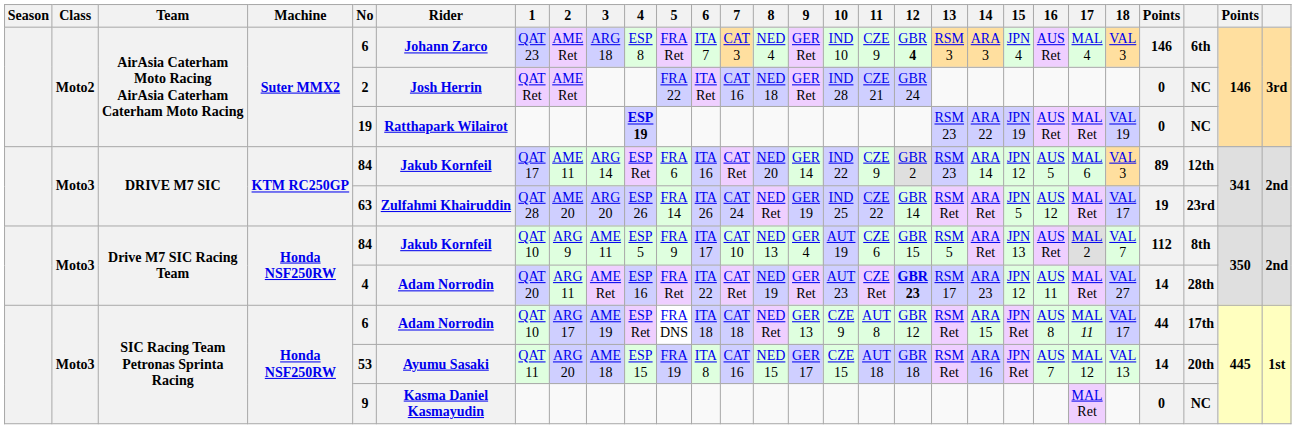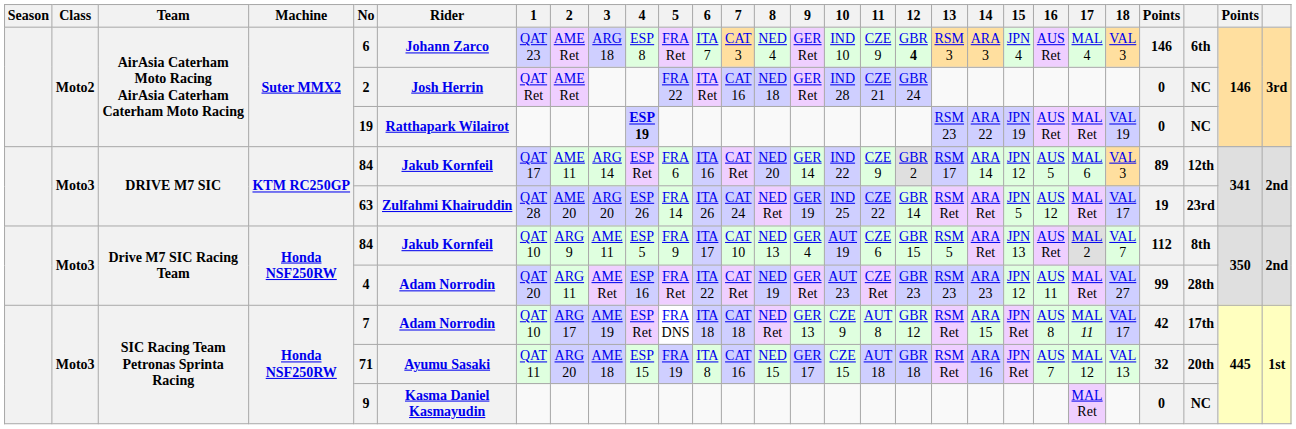(949, 165) RSM 23 -> (949, 165) RSM 17
(913, 284) bold -> (913, 284) normal
(949, 284) RSM 17 -> (949, 284) RSM 23
(1162, 284) 14 -> (1162, 284) 99
(365, 324) 6 -> (366, 324) 7
(1162, 324) 44 -> (1162, 324) 42
(365, 363) 53 -> (366, 363) 71
(1162, 363) 14 -> (1162, 363) 32
